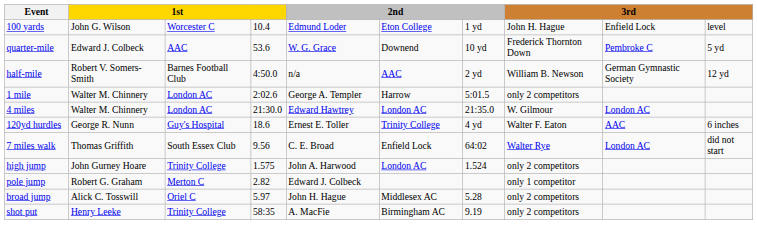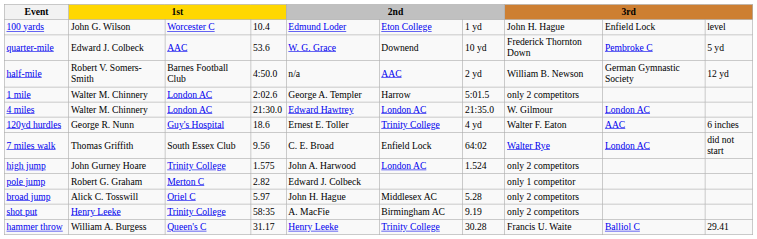+ row: (35, 227)
